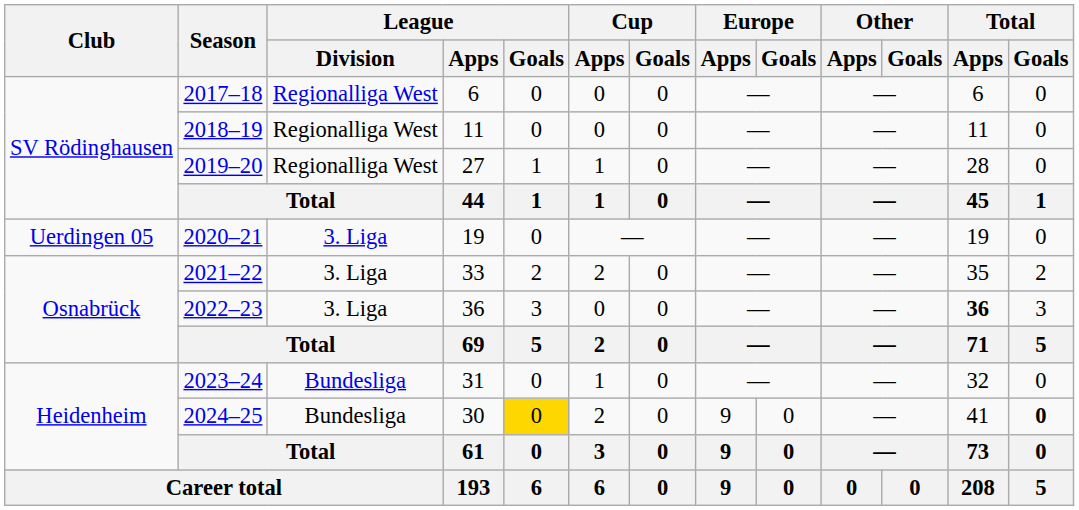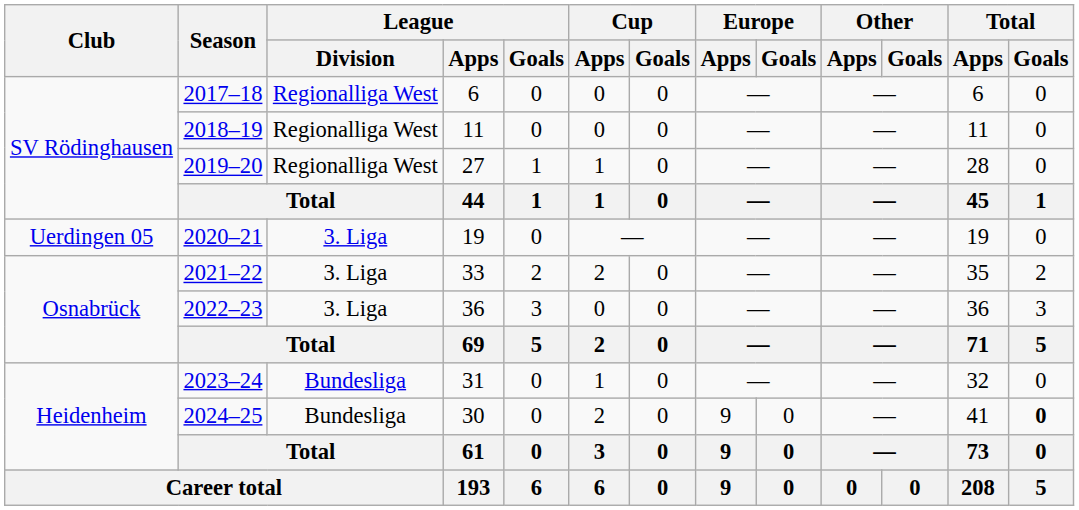(978, 308) bold -> (978, 308) normal
(536, 415) gold background -> (536, 415) no background
